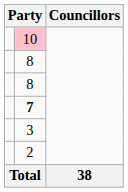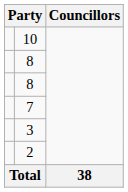(30, 38) pink background -> (30, 38) no background
(30, 107) bold -> (30, 107) normal
